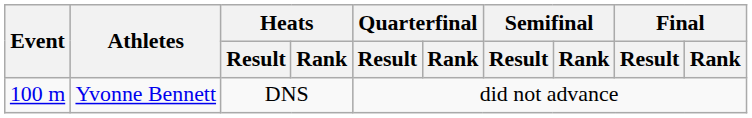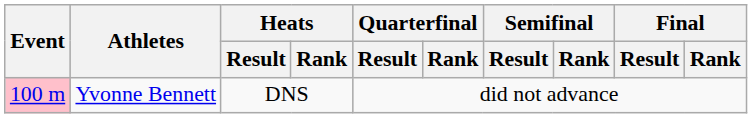(38, 95) no background -> (38, 95) pink background
